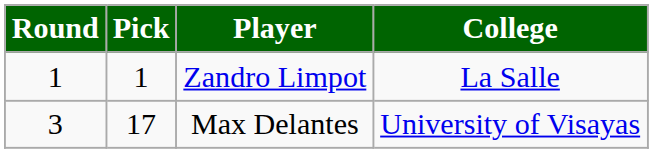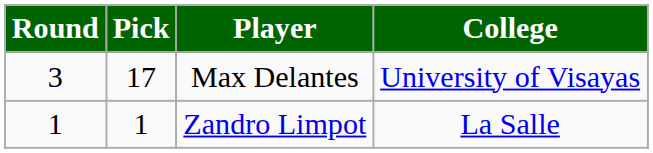rows swapped: (275, 76) <-> (275, 123)
